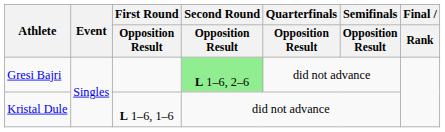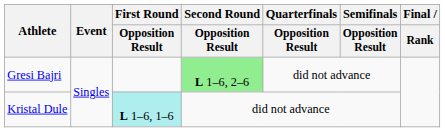(147, 116) no background -> (147, 116) paleturquoise background
